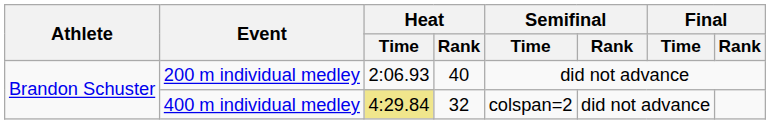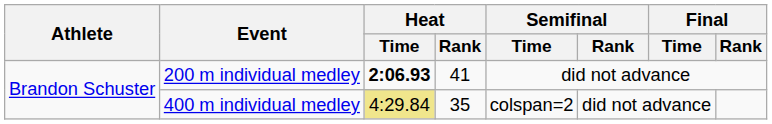(399, 76) normal -> (399, 76) bold
(459, 76) 40 -> (460, 76) 41
(459, 105) 32 -> (460, 105) 35
